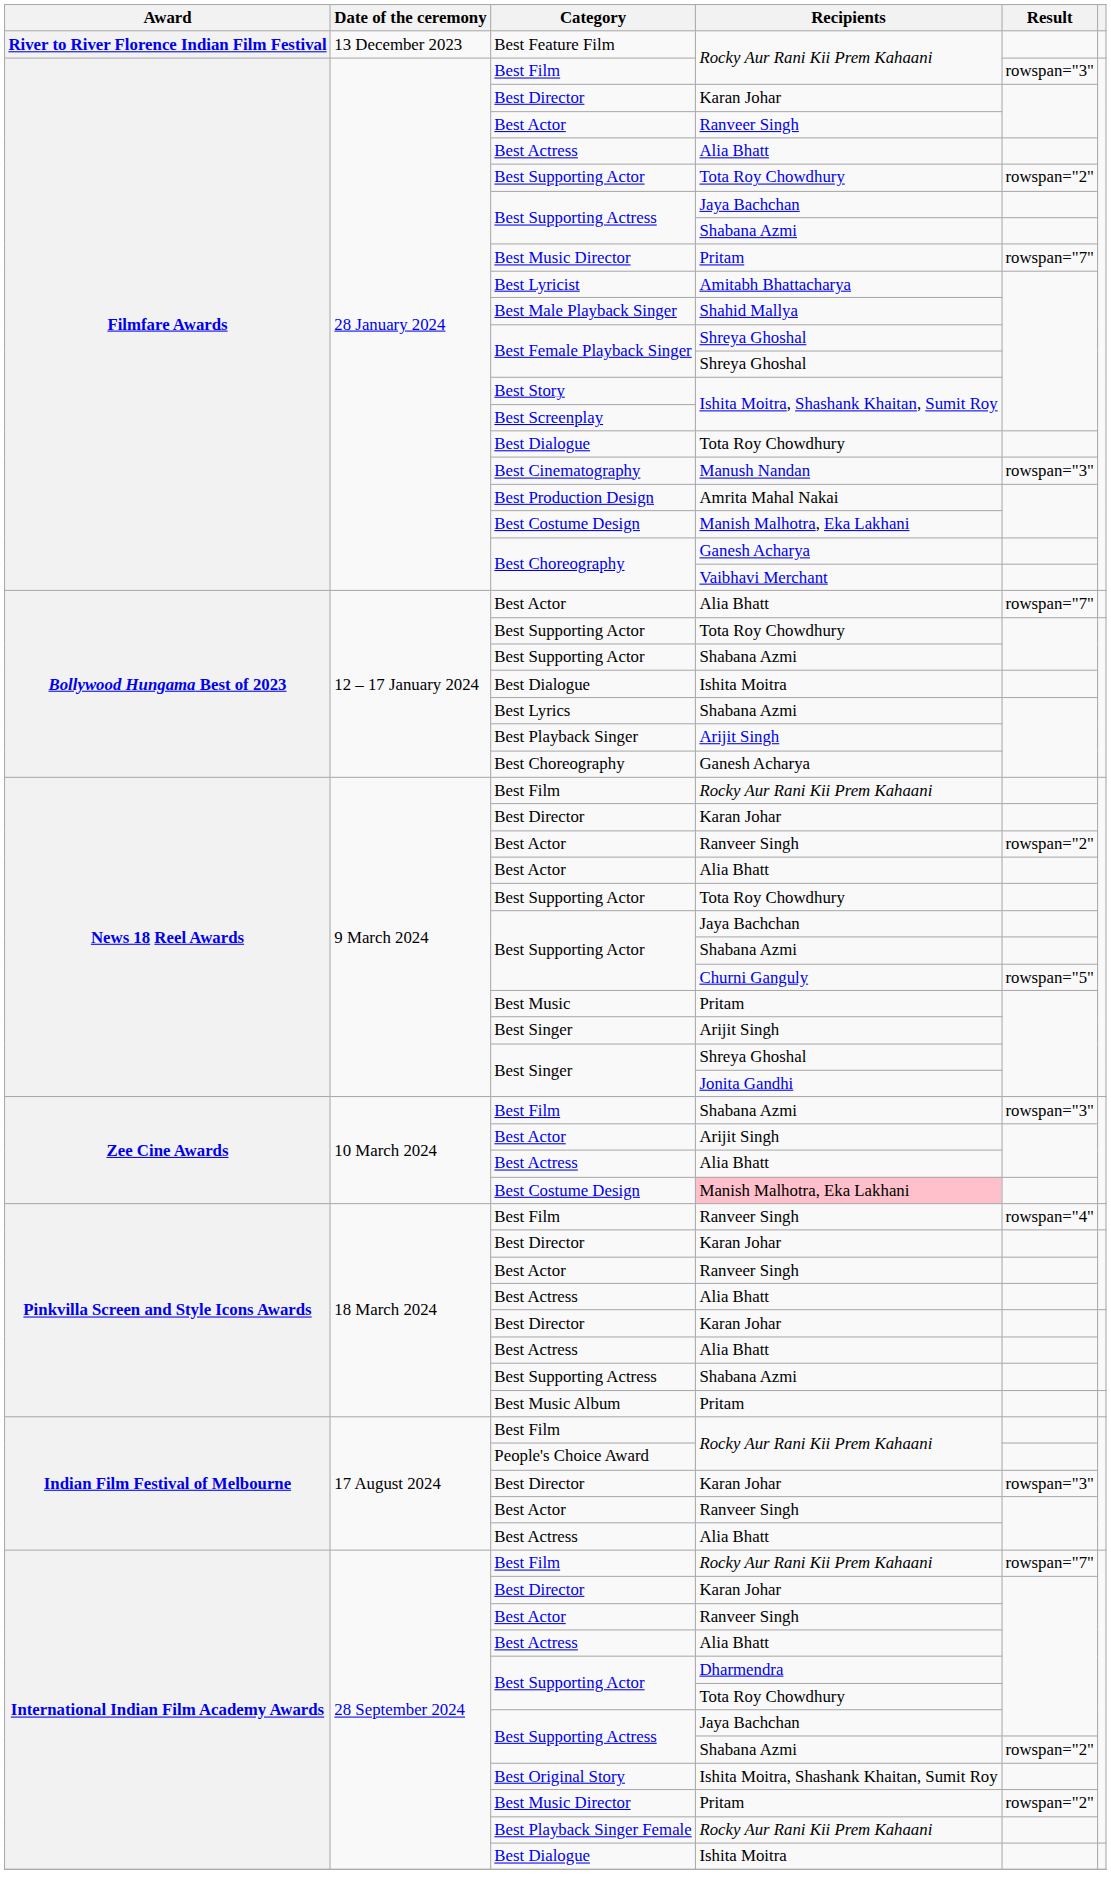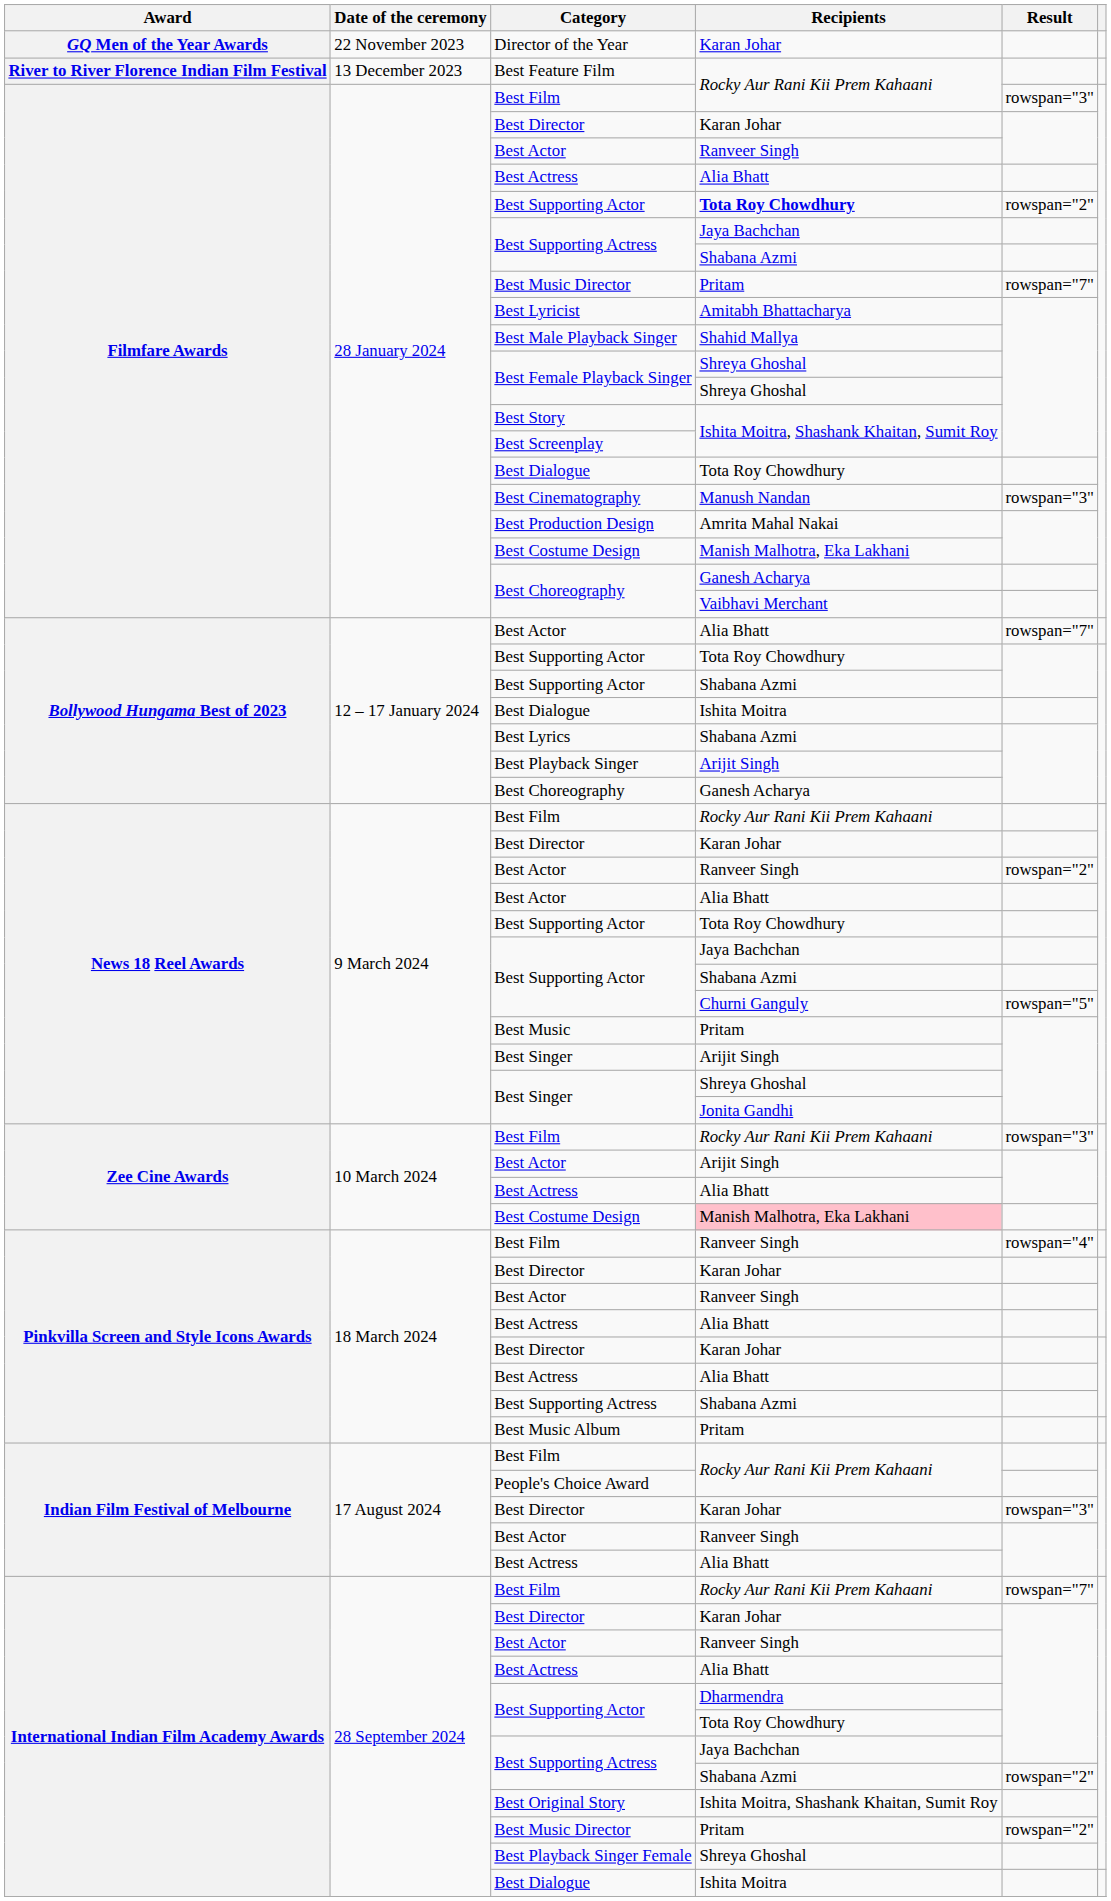+ row: (168, 44)
(772, 177) normal -> (777, 204) bold
(748, 1110) Shabana Azmi -> (816, 1136) Rocky Aur Rani Kii Prem Kahaani
(816, 1829) Rocky Aur Rani Kii Prem Kahaani -> (753, 1856) Shreya Ghoshal
